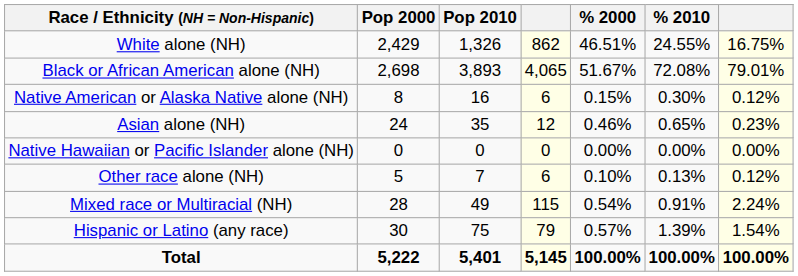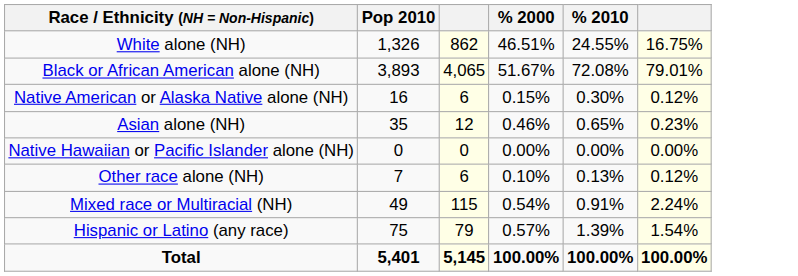- column: (399, 17)
